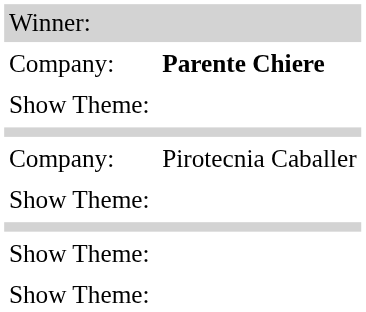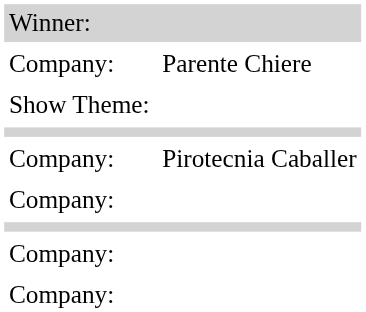(244, 63) bold -> (237, 63) normal
(79, 199) Show Theme: -> (62, 199) Company:
(79, 253) Show Theme: -> (62, 253) Company:
(79, 294) Show Theme: -> (62, 294) Company:
